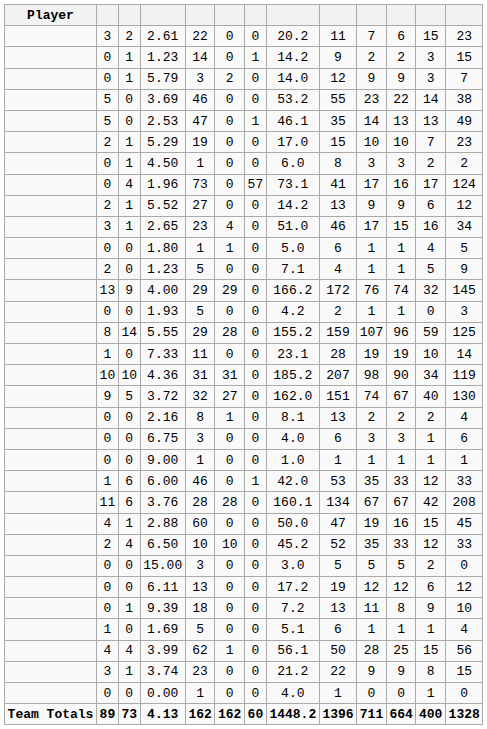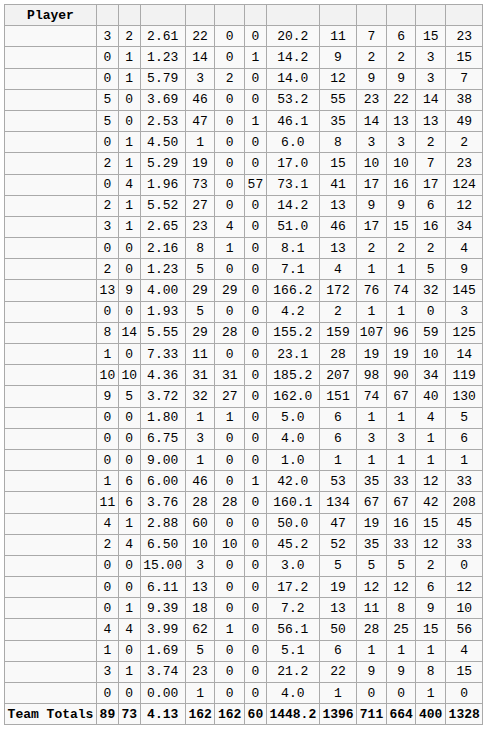rows swapped: (107, 142) <-> (107, 163)
rows swapped: (107, 418) <-> (107, 248)
rows swapped: (107, 630) <-> (107, 651)
